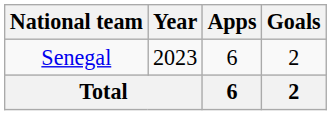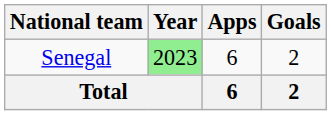(175, 57) no background -> (175, 57) lightgreen background
